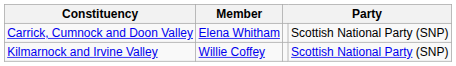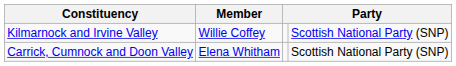rows swapped: (82, 52) <-> (100, 33)
